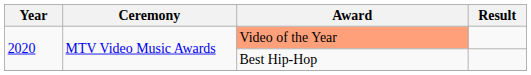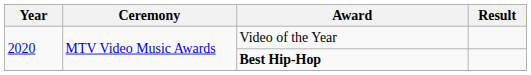(288, 37) lightsalmon background -> (288, 37) no background
(278, 59) normal -> (280, 59) bold
